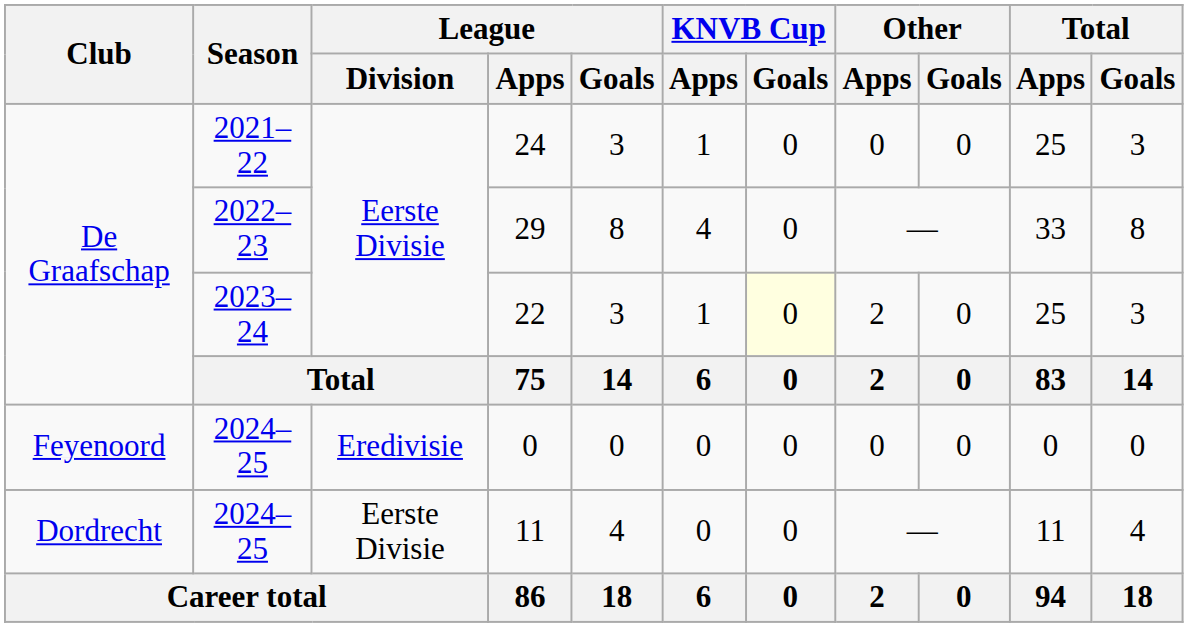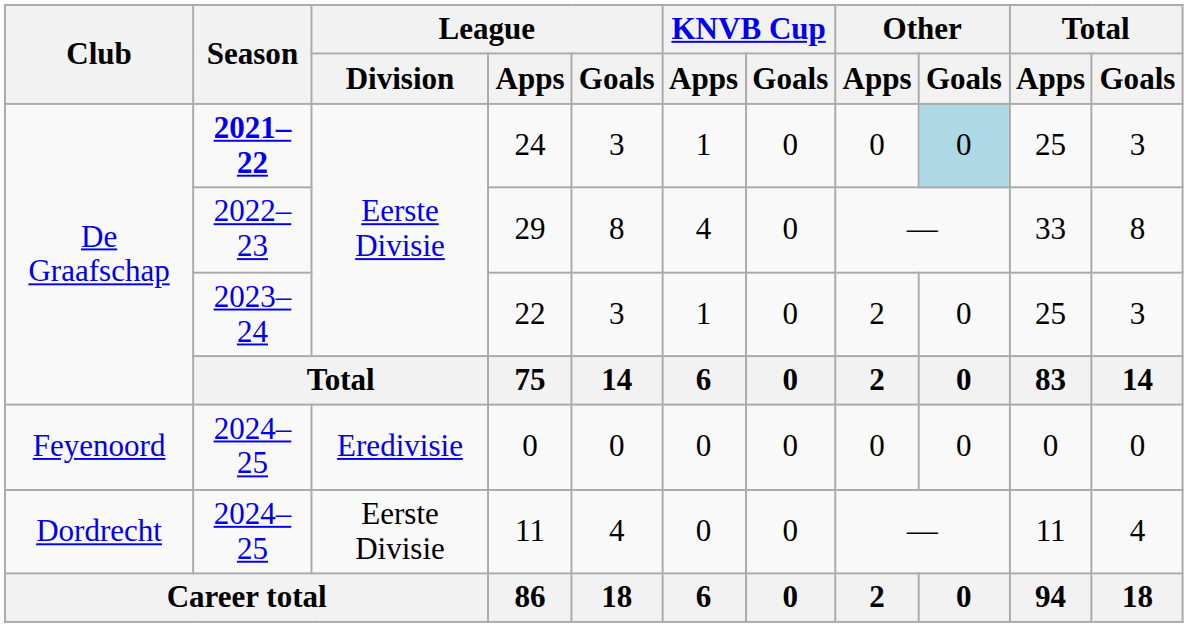(252, 145) normal -> (252, 145) bold
(964, 145) no background -> (964, 145) lightblue background
(790, 313) lightyellow background -> (790, 313) no background
